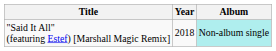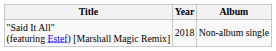(234, 33) paleturquoise background -> (234, 33) no background
